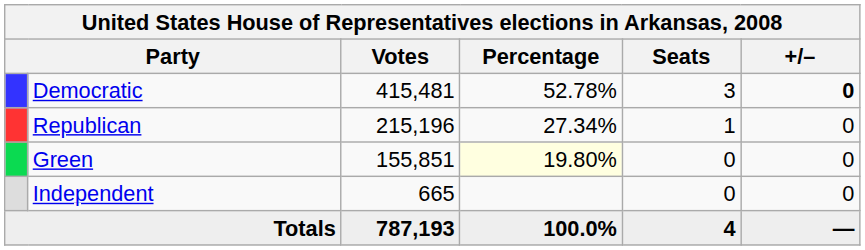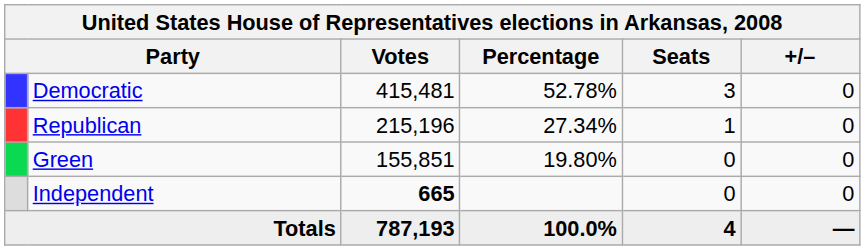(848, 91) bold -> (848, 91) normal
(580, 160) lightyellow background -> (580, 160) no background
(436, 194) normal -> (436, 194) bold
